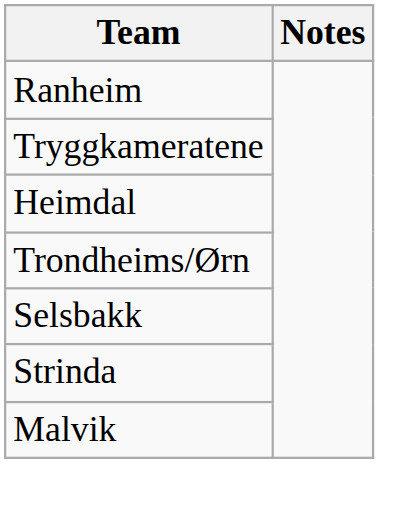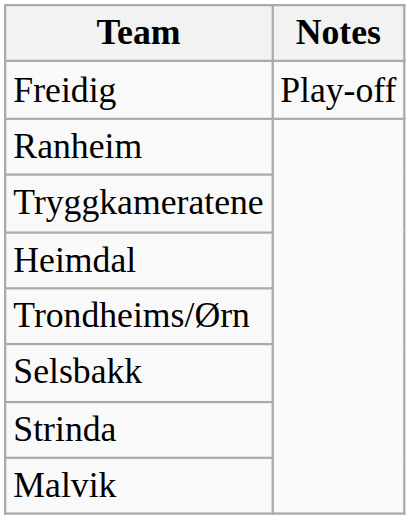+ row: (65, 89)
